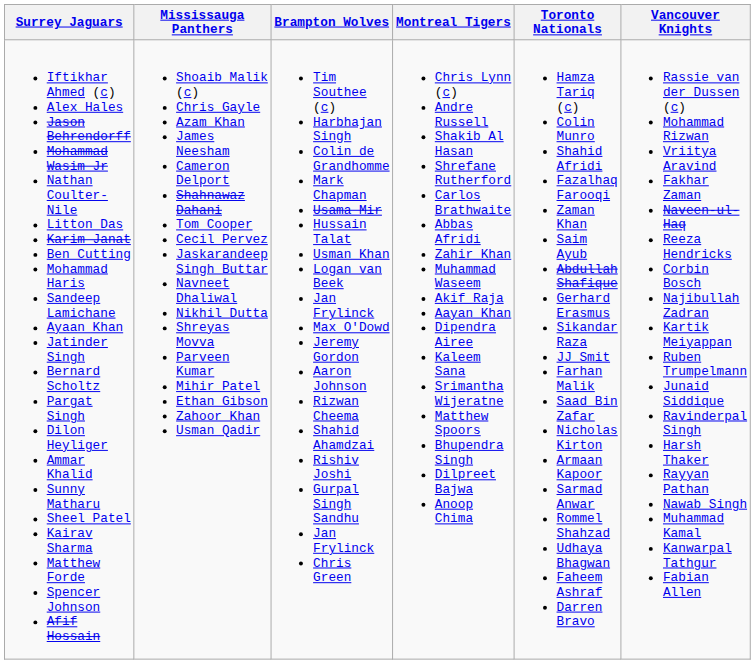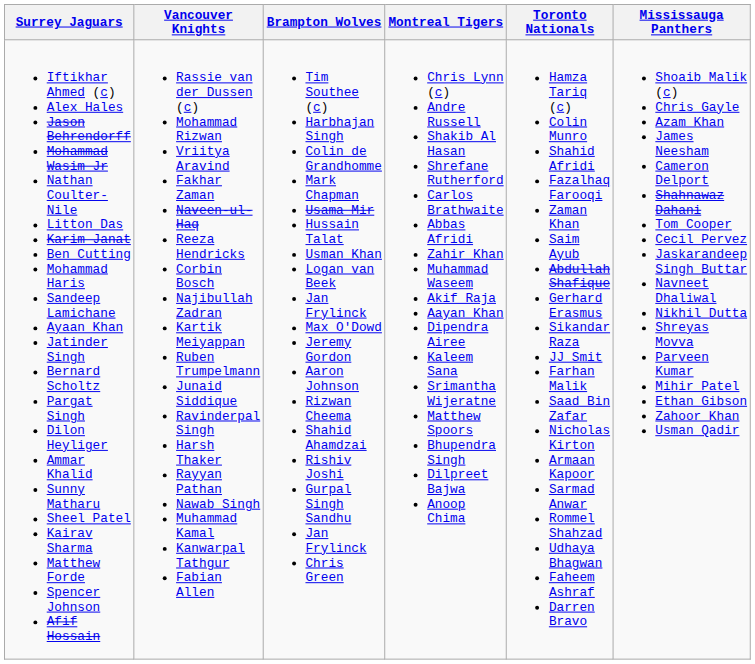columns swapped: (202, 22) <-> (685, 22)
